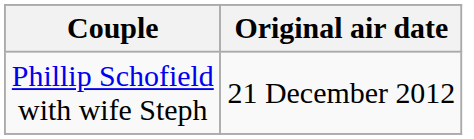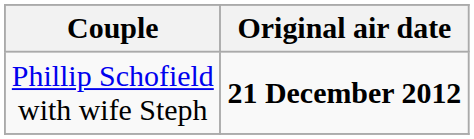(341, 92) normal -> (344, 92) bold
